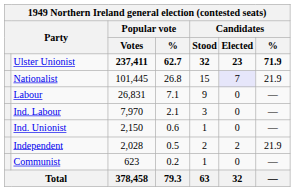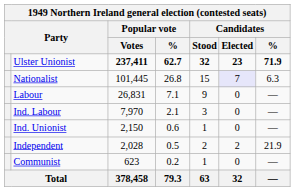(273, 79) 21.9 -> (273, 79) 6.3
